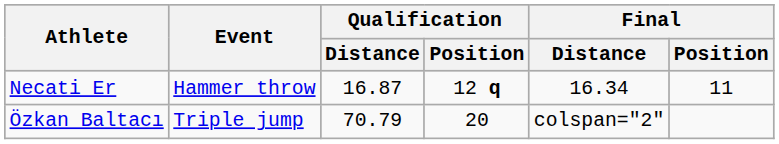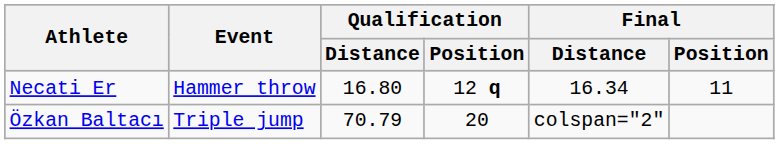(373, 88) 16.87 -> (373, 88) 16.80
